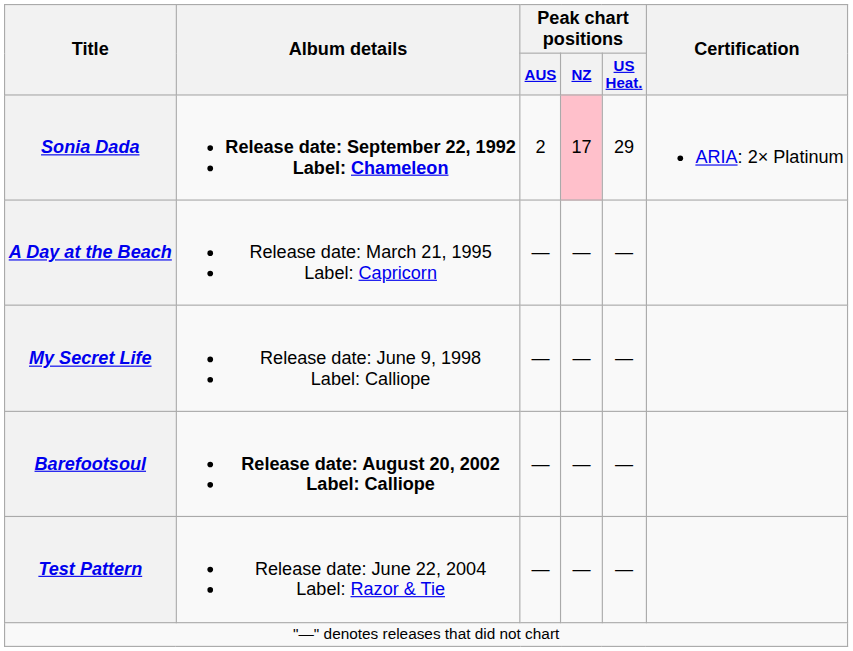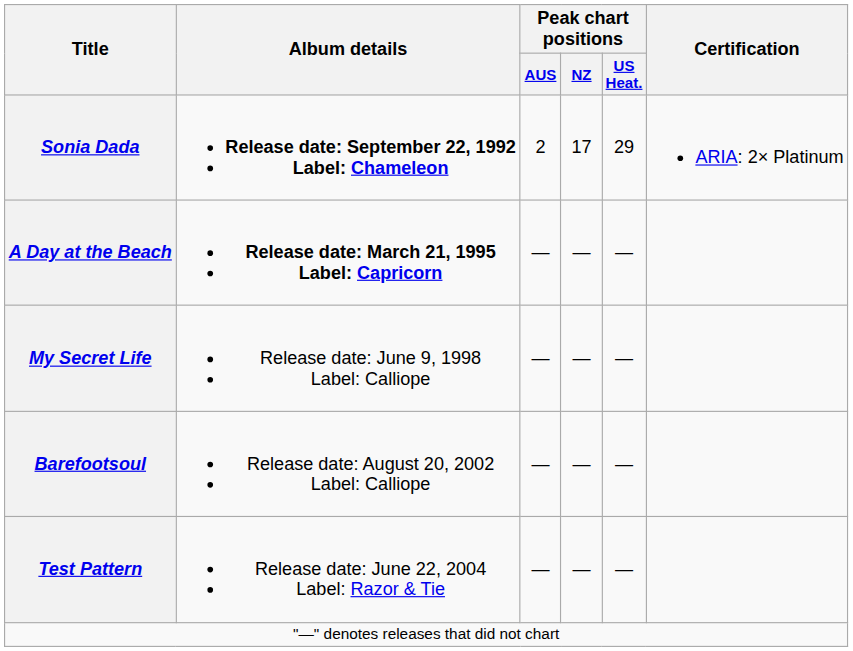(582, 147) pink background -> (582, 147) no background
(348, 263) normal -> (348, 263) bold
(348, 474) bold -> (348, 474) normal
